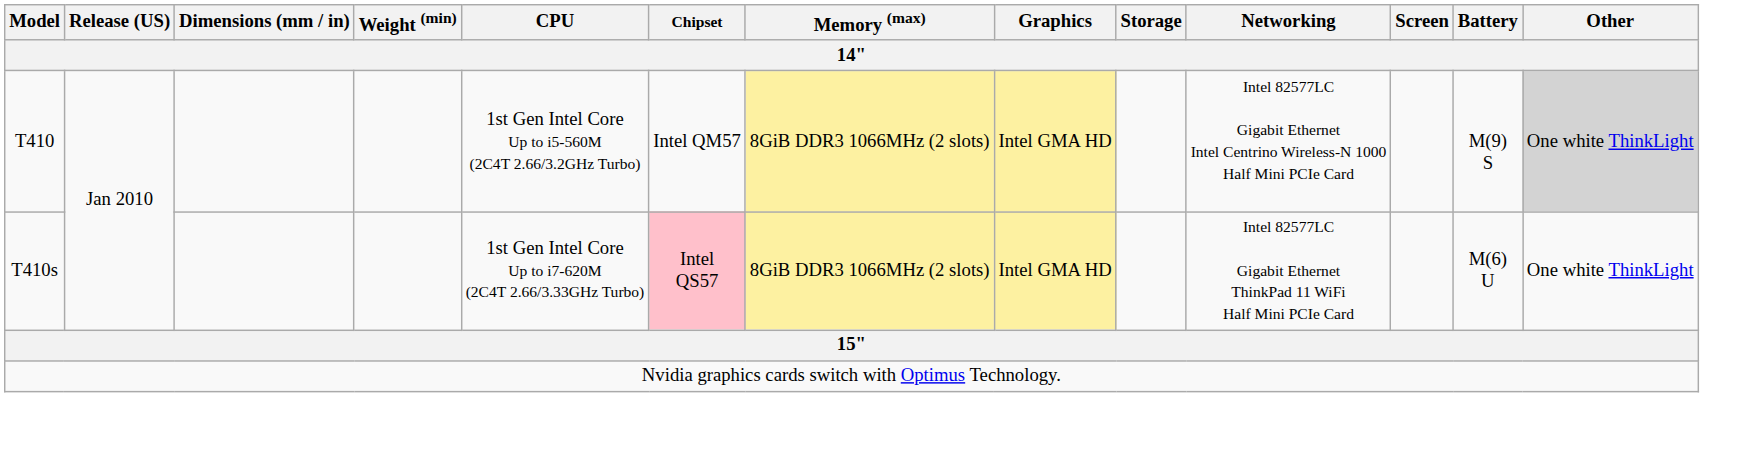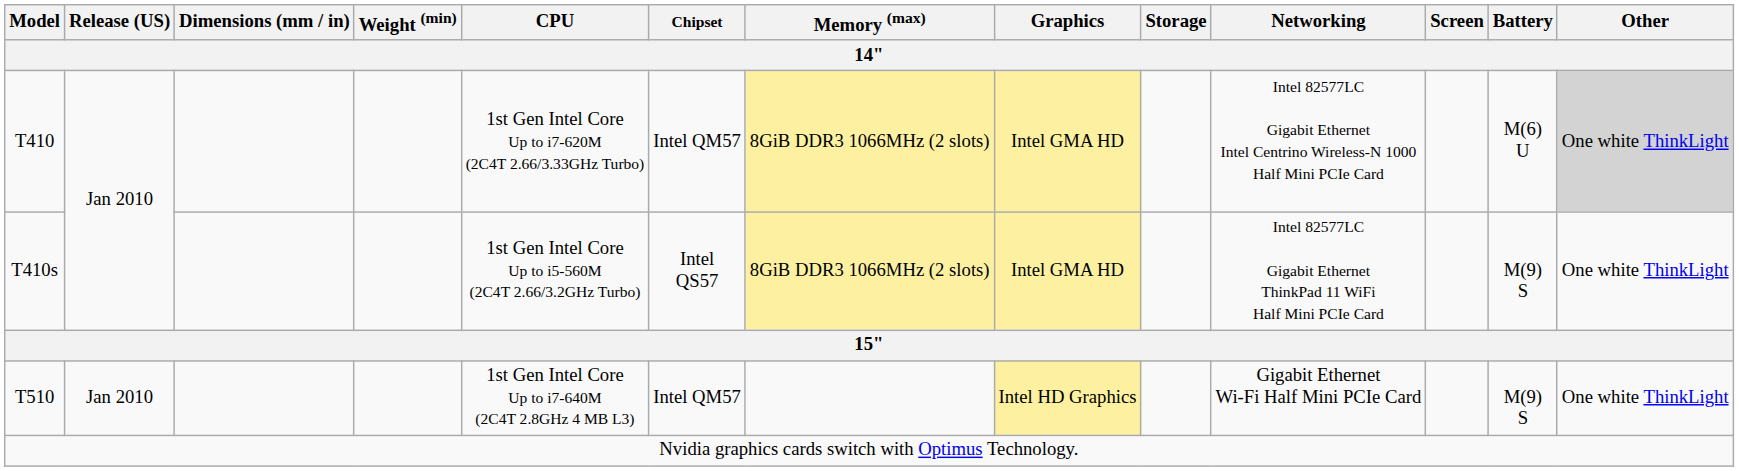(555, 140) 1st Gen Intel Core Up to i5-560M (2C4T 2.66/3.2GHz Turbo) -> (555, 140) 1st Gen Intel Core Up to i7-620M (2C4T 2.66/3.33GHz Turbo)
(1488, 151) M(9) S -> (1523, 140) M(6) U
(555, 269) 1st Gen Intel Core Up to i7-620M (2C4T 2.66/3.33GHz Turbo) -> (555, 269) 1st Gen Intel Core Up to i5-560M (2C4T 2.66/3.2GHz Turbo)
(697, 270) pink background -> (697, 270) no background
(1488, 270) M(6) U -> (1523, 281) M(9) S
+ row: (35, 397)
